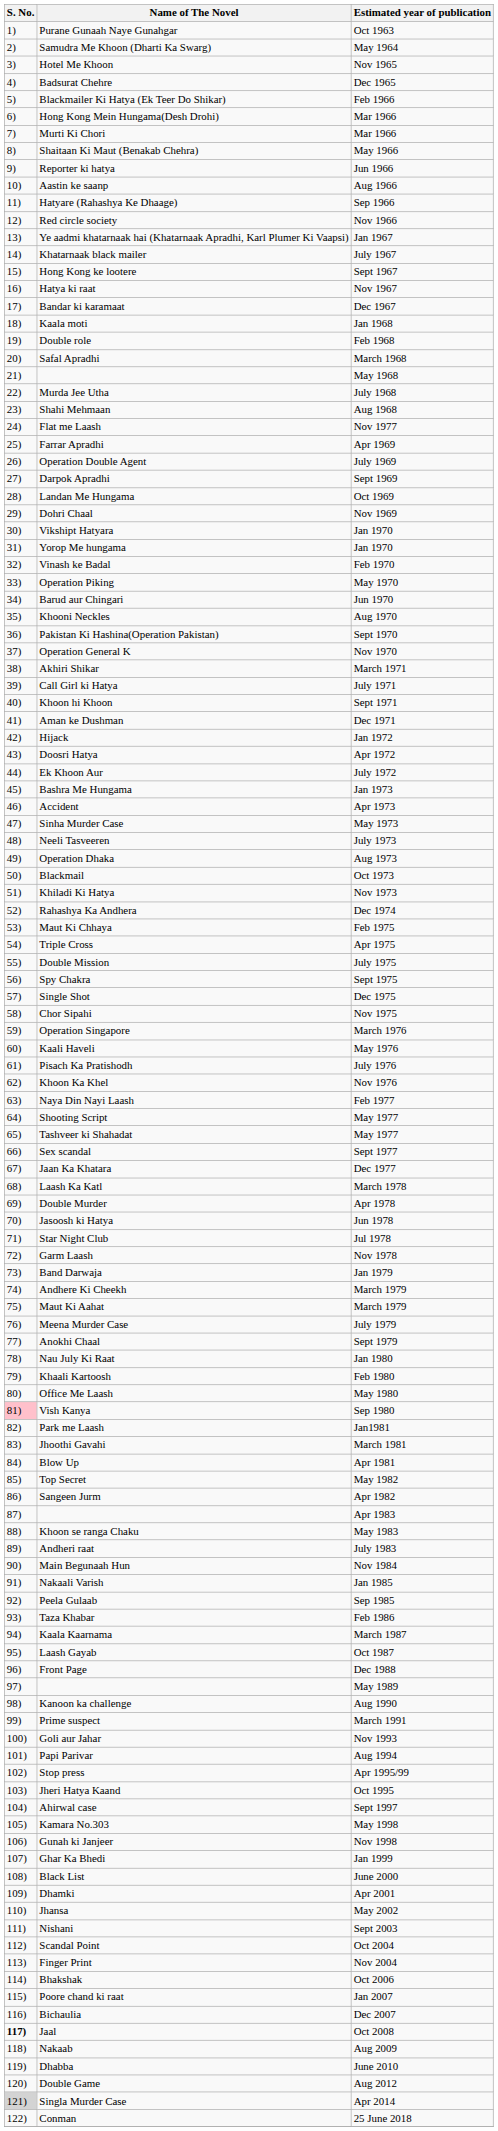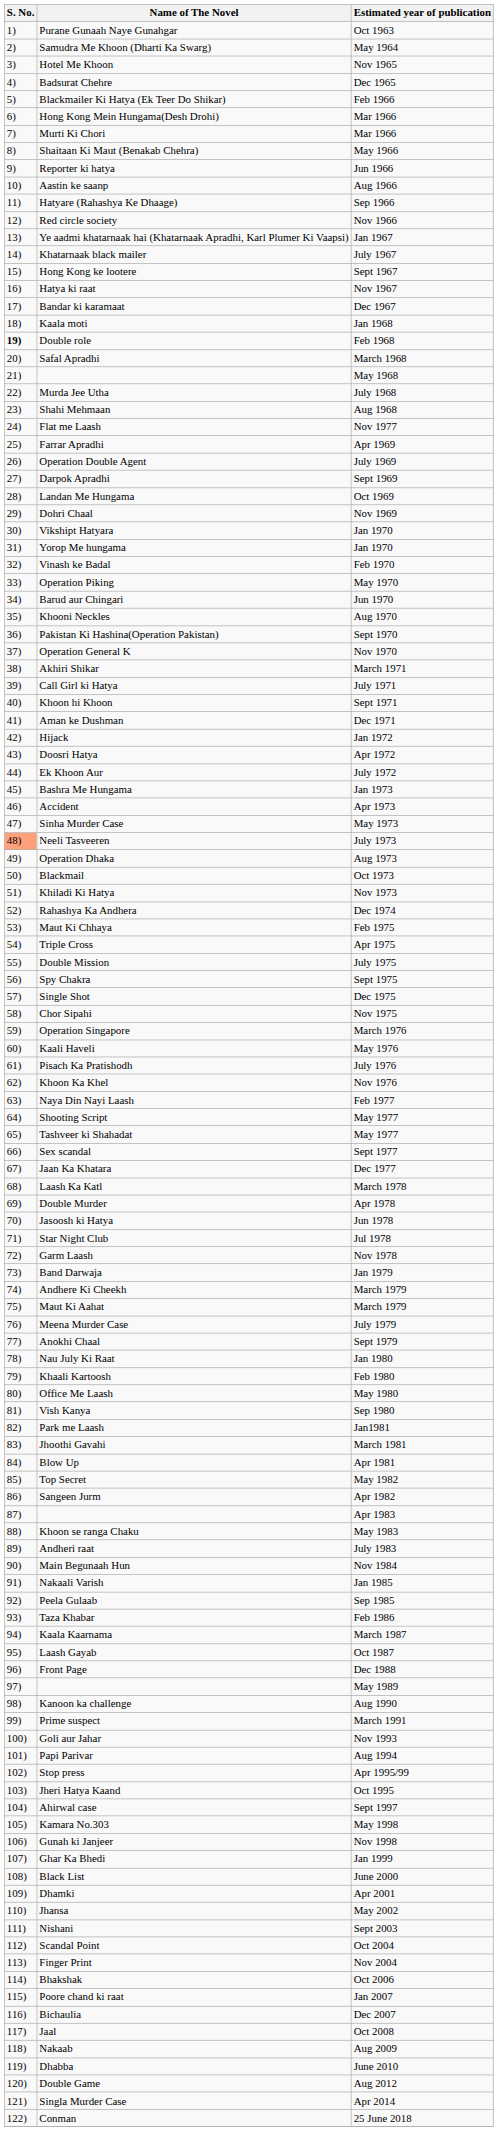(14, 340) normal -> (14, 340) bold
(14, 841) no background -> (14, 841) lightsalmon background
(14, 1410) pink background -> (14, 1410) no background
(17, 2031) bold -> (17, 2031) normal
(17, 2100) lightgrey background -> (17, 2100) no background
